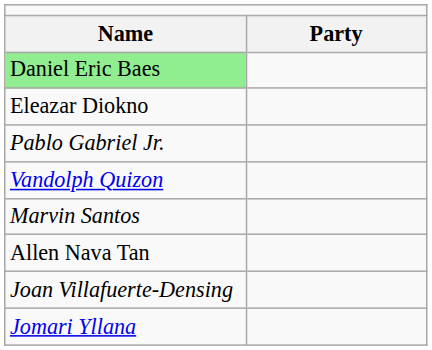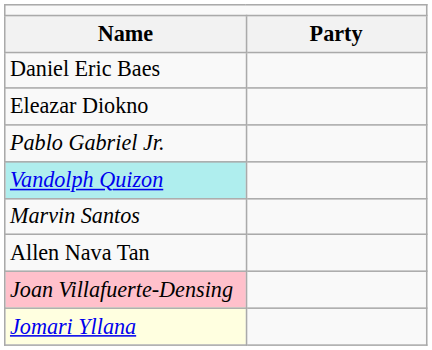(85, 70) lightgreen background -> (85, 70) no background
(87, 179) no background -> (87, 179) paleturquoise background
(121, 289) no background -> (121, 289) pink background
(73, 326) no background -> (73, 326) lightyellow background
